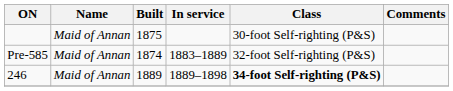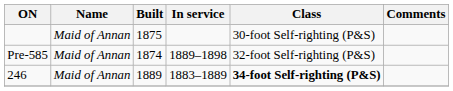(198, 55) 1883–1889 -> (198, 55) 1889–1898
(198, 75) 1889–1898 -> (198, 75) 1883–1889
